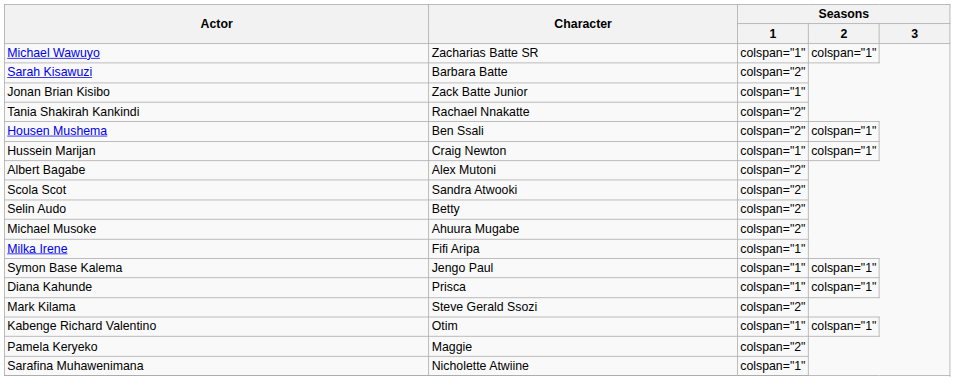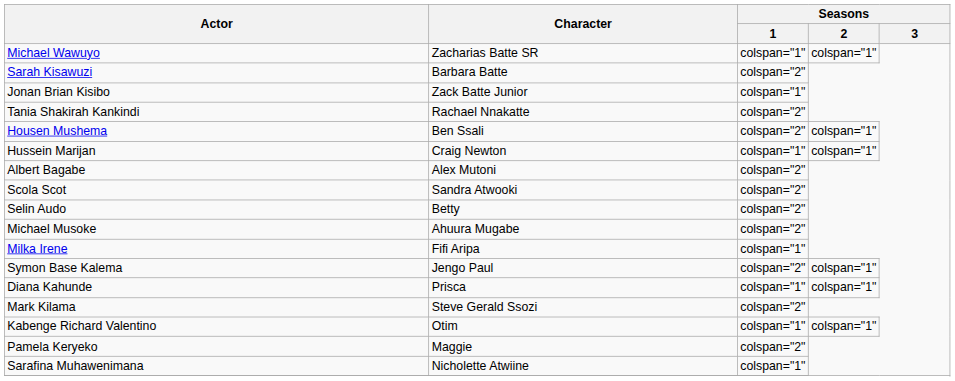(773, 268) colspan="1" -> (773, 268) colspan="2"
